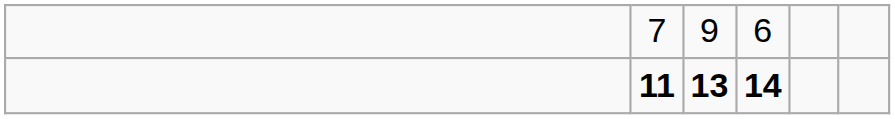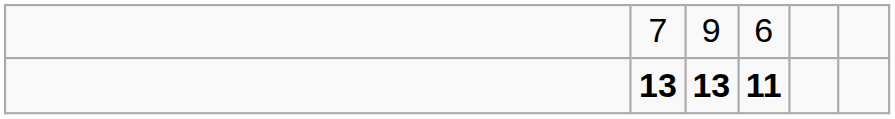(657, 85) 11 -> (658, 85) 13
(763, 85) 14 -> (764, 85) 11
